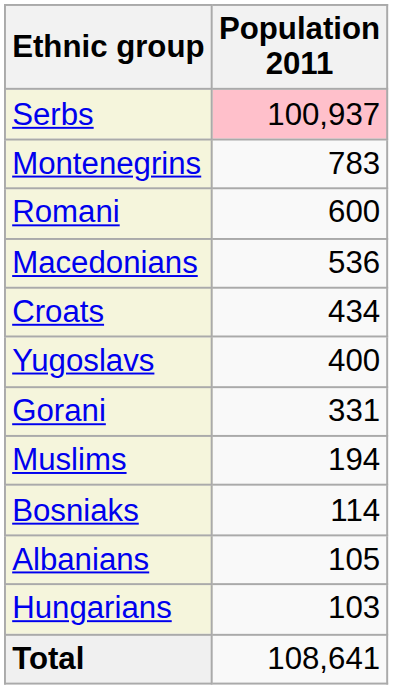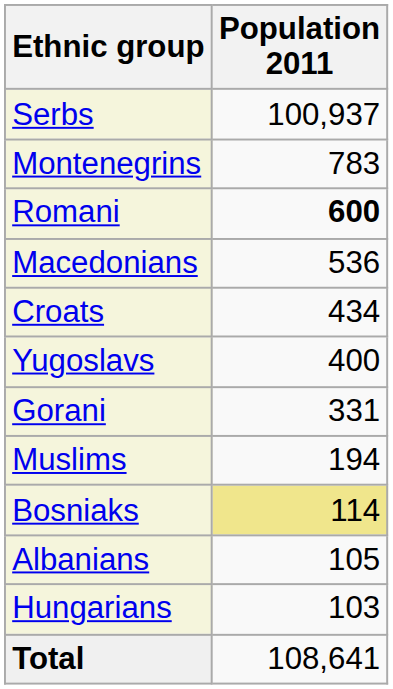(324, 113) pink background -> (324, 113) no background
(354, 212) normal -> (354, 212) bold
(355, 509) no background -> (355, 509) khaki background
